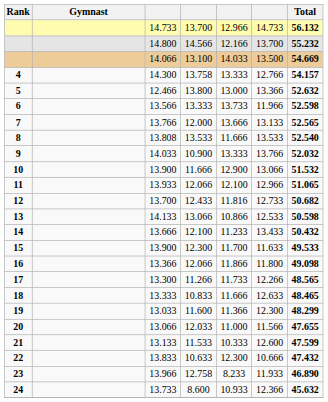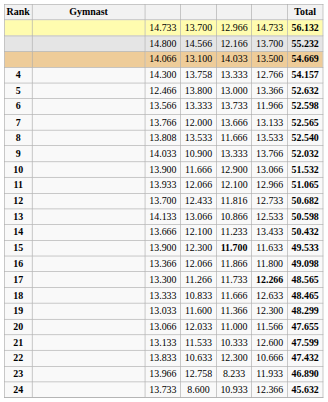(234, 248) normal -> (234, 248) bold
(270, 279) normal -> (270, 279) bold
